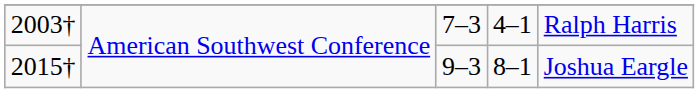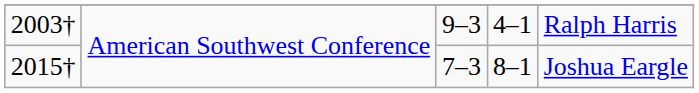(462, 25) 7–3 -> (462, 25) 9–3
(462, 66) 9–3 -> (462, 66) 7–3
